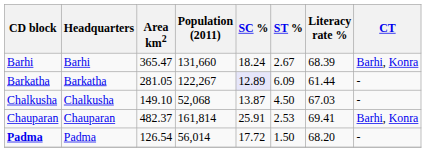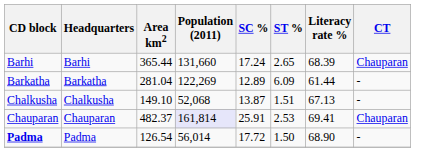(156, 62) 365.47 -> (156, 62) 365.44
(252, 62) 18.24 -> (252, 62) 17.24
(284, 62) 2.67 -> (284, 62) 2.65
(387, 62) Barhi, Konra -> (382, 62) Chauparan
(156, 81) 281.05 -> (156, 81) 281.04
(197, 81) 122,267 -> (197, 81) 122,269
(252, 81) lavender background -> (252, 81) no background
(284, 100) 4.50 -> (284, 100) 1.51
(322, 100) 67.03 -> (322, 100) 67.13
(197, 118) no background -> (197, 118) lavender background
(387, 118) Barhi, Konra -> (382, 118) Chauparan
(322, 137) 68.20 -> (322, 137) 68.90
